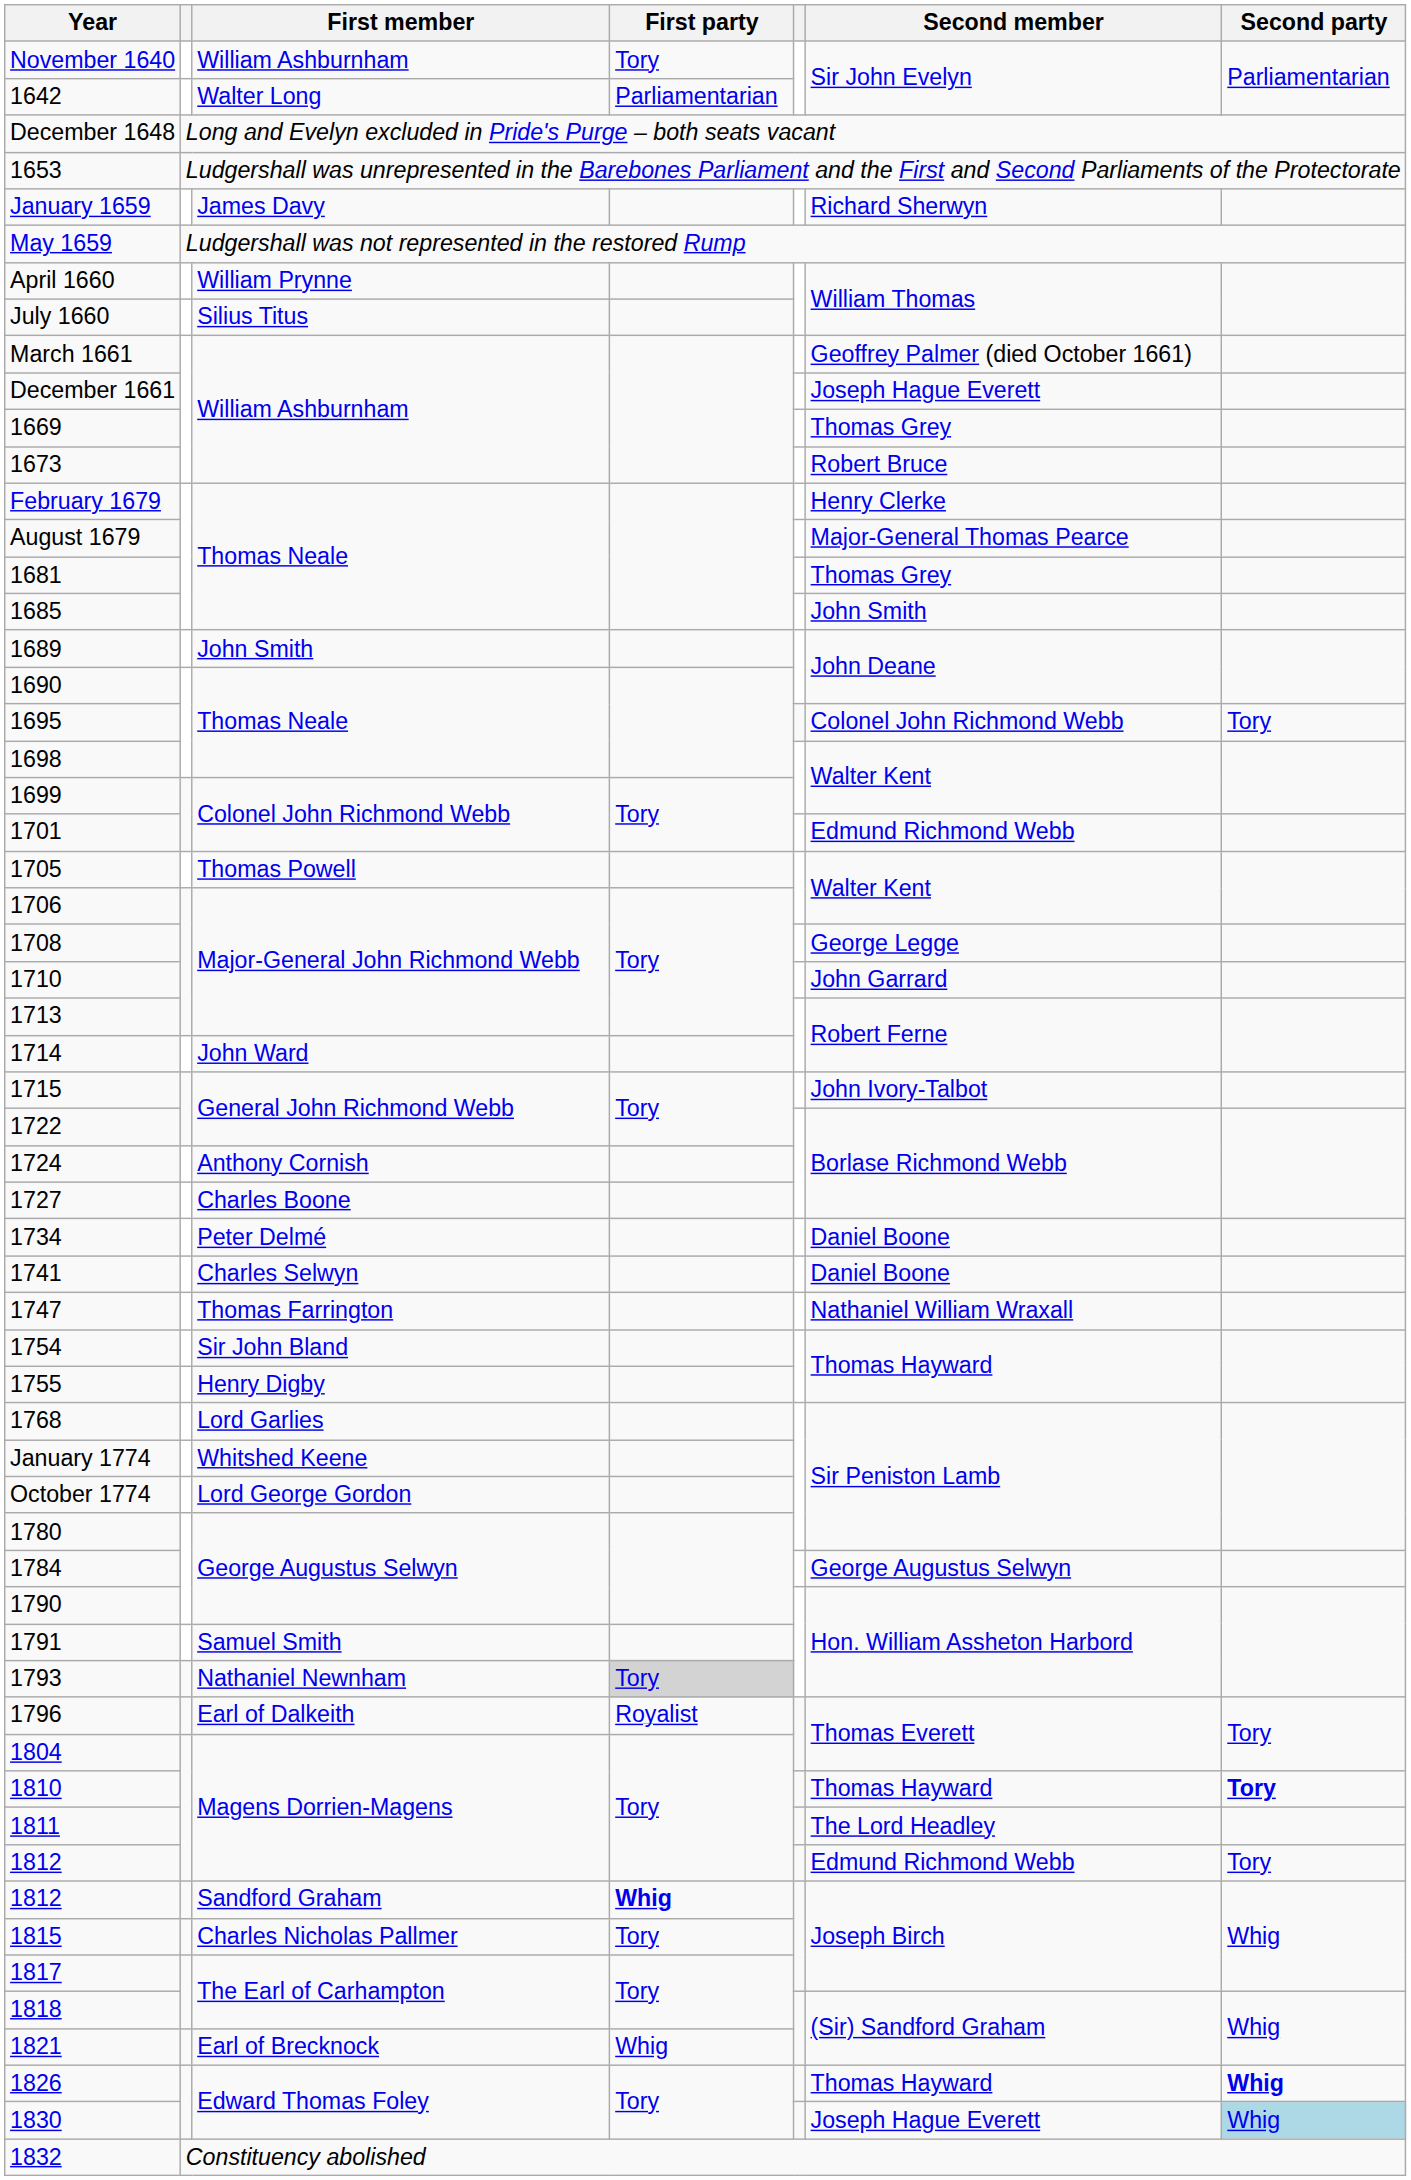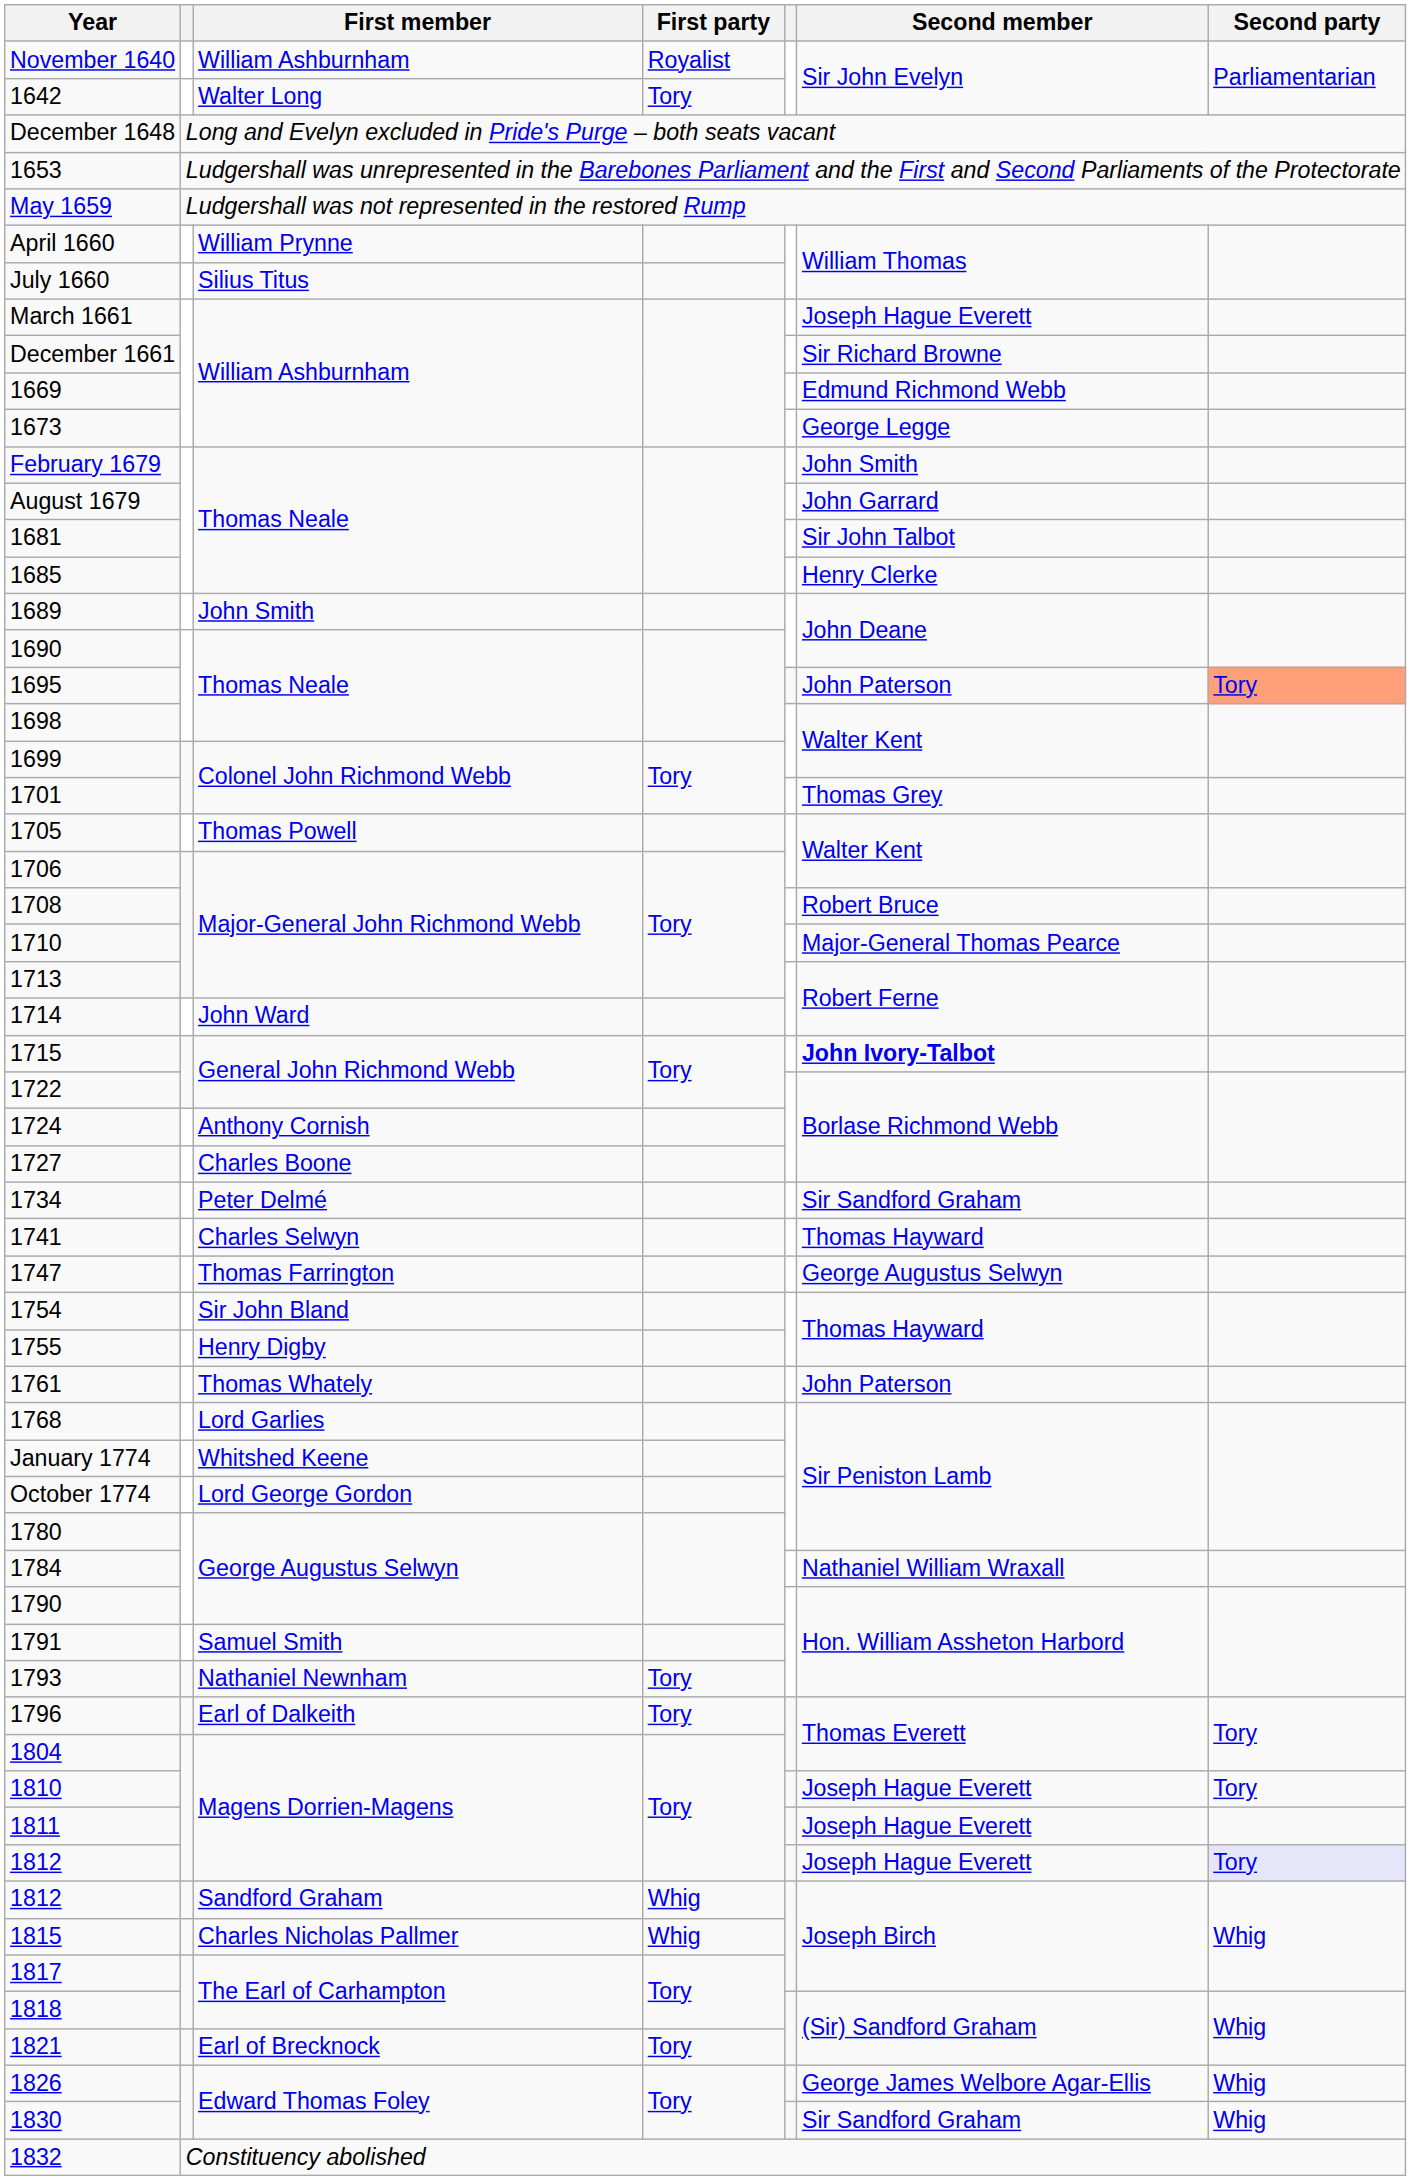(637, 59) Tory -> (689, 59) Royalist
(696, 96) Parliamentarian -> (670, 96) Tory
- row: (80, 206)
(1001, 354) Geoffrey Palmer (died October 1661) -> (917, 317) Joseph Hague Everett
(925, 390) Joseph Hague Everett -> (902, 354) Sir Richard Browne
(881, 427) Thomas Grey -> (934, 390) Edmund Richmond Webb
(879, 464) Robert Bruce -> (876, 427) George Legge
(878, 501) Henry Clerke -> (860, 464) John Smith
(970, 538) Major-General Thomas Pearce -> (870, 501) John Garrard
(881, 574) Thomas Grey -> (878, 538) Sir John Talbot
(869, 611) John Smith -> (870, 574) Henry Clerke
(967, 721) Colonel John Richmond Webb -> (877, 685) John Paterson
(1249, 721) no background -> (1235, 685) lightsalmon background
(943, 832) Edmund Richmond Webb -> (872, 795) Thomas Grey
(885, 942) George Legge -> (870, 905) Robert Bruce
(879, 979) John Garrard -> (961, 942) Major-General Thomas Pearce
(899, 1089) normal -> (898, 1053) bold
(880, 1237) Daniel Boone -> (912, 1200) Sir Sandford Graham
(880, 1273) Daniel Boone -> (893, 1237) Thomas Hayward
(942, 1310) Nathaniel William Wraxall -> (932, 1273) George Augustus Selwyn
+ row: (36, 1384)
(941, 1568) George Augustus Selwyn -> (933, 1568) Nathaniel William Wraxall
(637, 1678) lightgrey background -> (670, 1678) no background
(656, 1715) Royalist -> (670, 1715) Tory
(902, 1788) Thomas Hayward -> (917, 1788) Joseph Hague Everett
(1252, 1788) bold -> (1235, 1788) normal
(903, 1825) The Lord Headley -> (917, 1825) Joseph Hague Everett
(943, 1862) Edmund Richmond Webb -> (917, 1862) Joseph Hague Everett
(1249, 1862) no background -> (1235, 1862) lavender background
(644, 1899) bold -> (674, 1899) normal
(637, 1936) Tory -> (674, 1936) Whig
(642, 2046) Whig -> (670, 2046) Tory
(902, 2083) Thomas Hayward -> (976, 2083) George James Welbore Agar-Ellis
(1256, 2083) bold -> (1240, 2083) normal
(925, 2120) Joseph Hague Everett -> (912, 2120) Sir Sandford Graham
(1254, 2120) lightblue background -> (1240, 2120) no background
